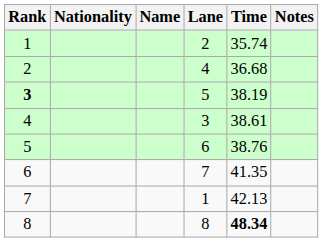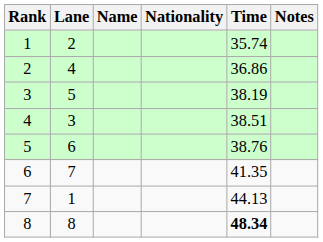columns swapped: (205, 17) <-> (93, 17)
(249, 69) 36.68 -> (249, 69) 36.86
(27, 95) bold -> (27, 95) normal
(249, 120) 38.61 -> (249, 120) 38.51
(249, 198) 42.13 -> (249, 198) 44.13
